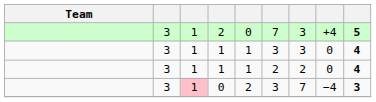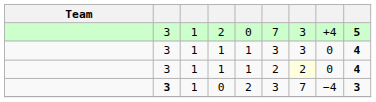(303, 69) no background -> (303, 69) lightyellow background
(167, 87) normal -> (167, 87) bold
(194, 87) pink background -> (194, 87) no background
